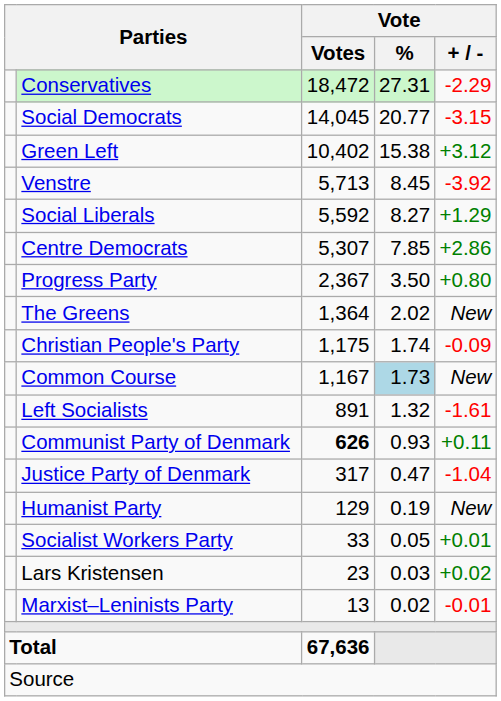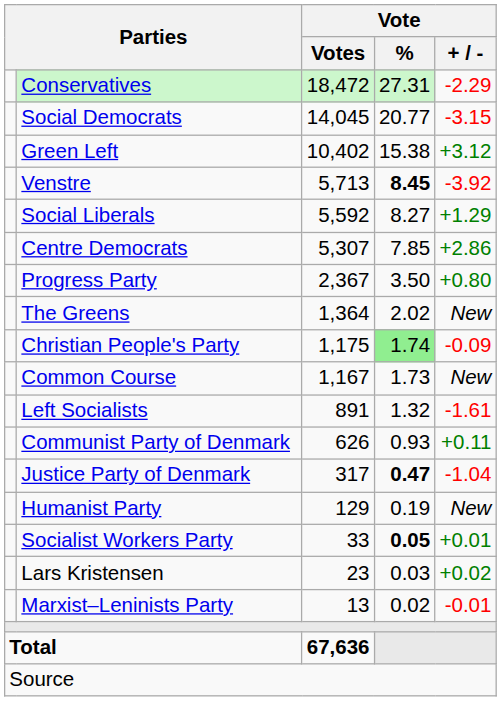(410, 183) normal -> (410, 183) bold
(410, 345) no background -> (410, 345) lightgreen background
(410, 378) lightblue background -> (410, 378) no background
(352, 442) bold -> (352, 442) normal
(410, 475) normal -> (410, 475) bold
(410, 540) normal -> (410, 540) bold
